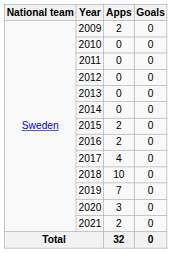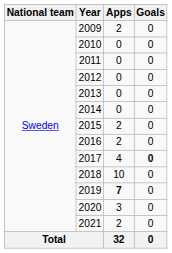(151, 158) normal -> (151, 158) bold
(119, 191) normal -> (119, 191) bold
